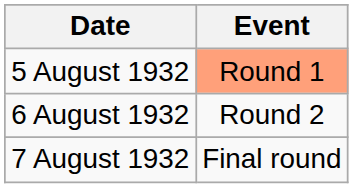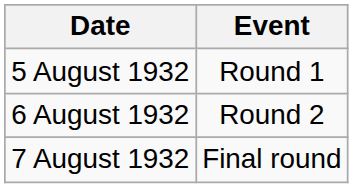(272, 70) lightsalmon background -> (272, 70) no background
